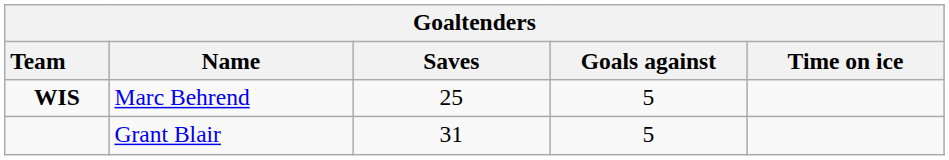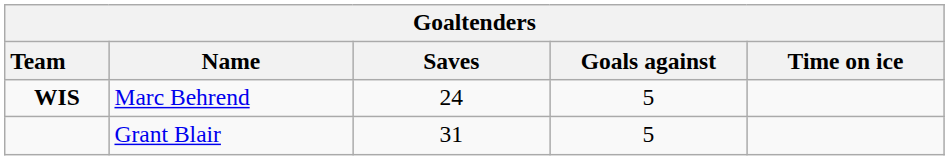(451, 97) 25 -> (451, 97) 24
